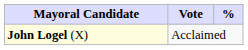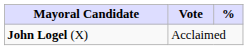(48, 34) lightyellow background -> (48, 34) no background
